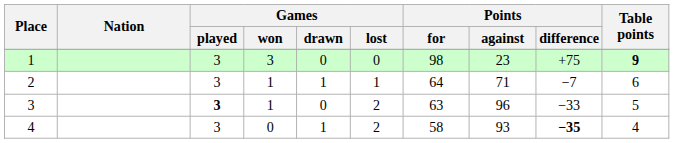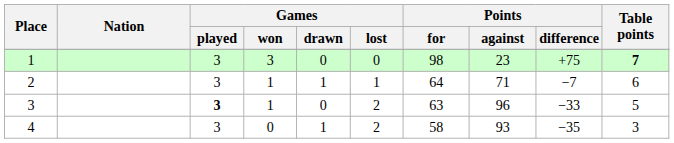(636, 60) 9 -> (636, 60) 7
(569, 127) bold -> (569, 127) normal
(636, 127) 4 -> (636, 127) 3
